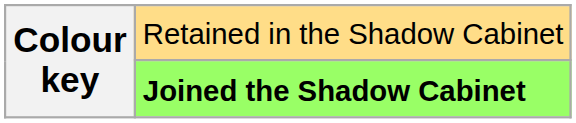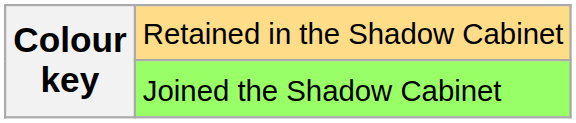(334, 88) bold -> (322, 90) normal
